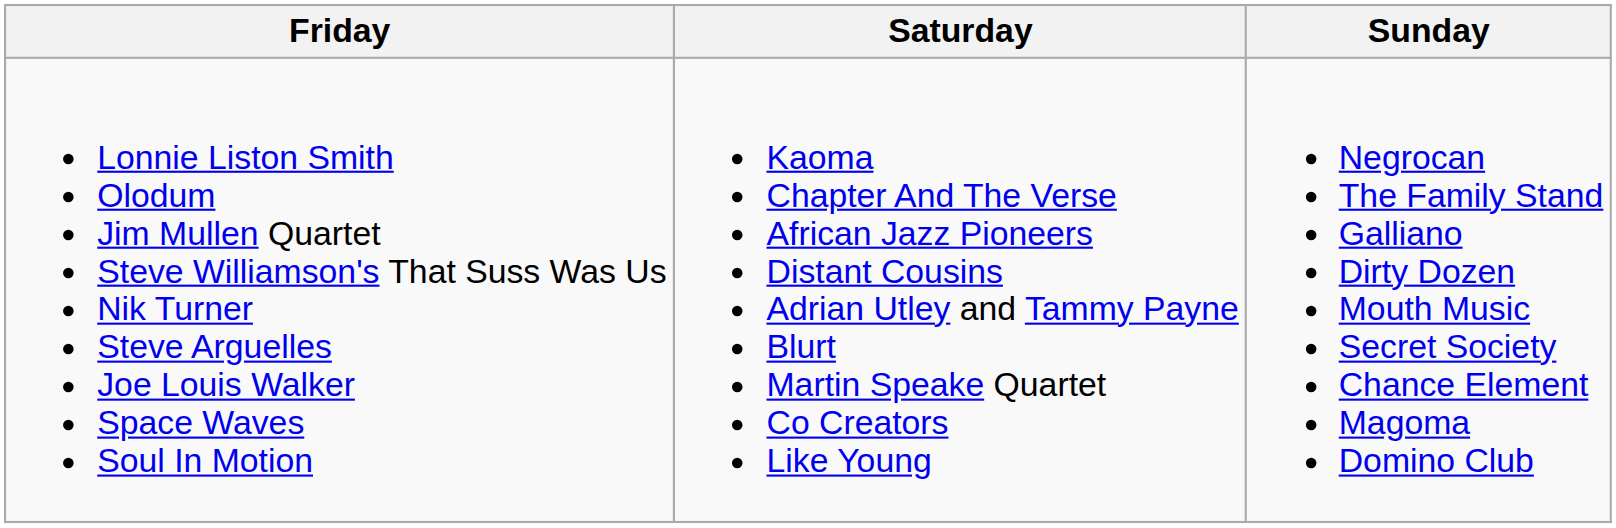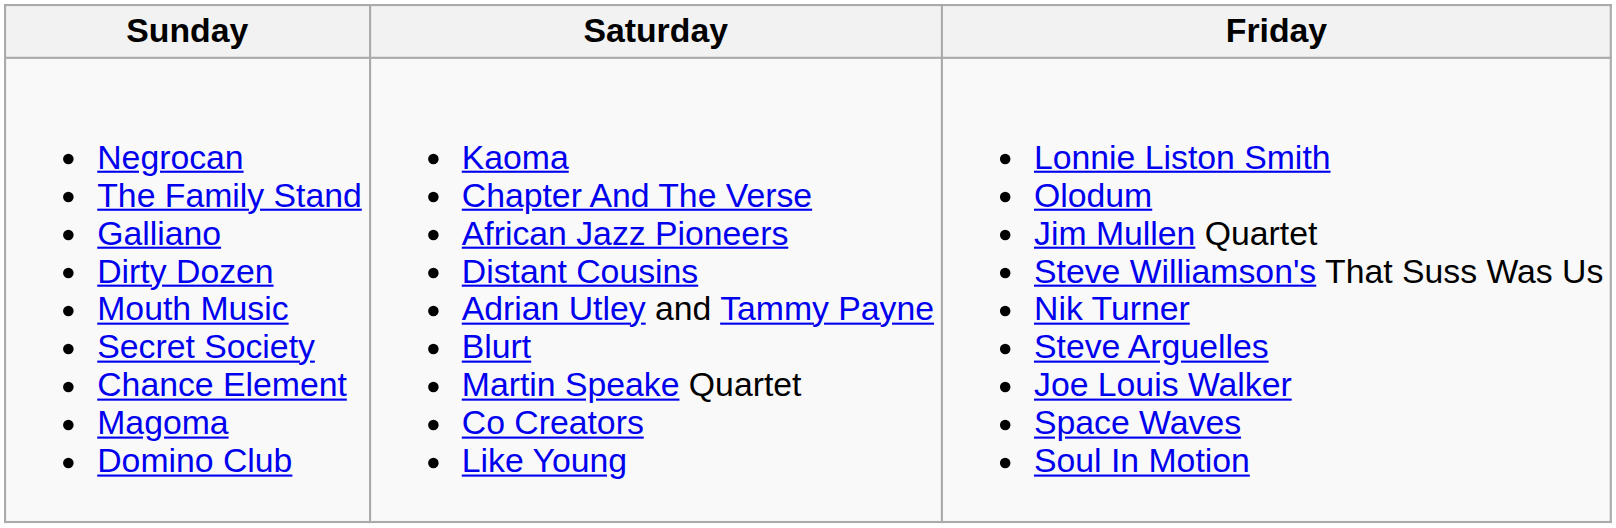columns swapped: (340, 31) <-> (1429, 31)
